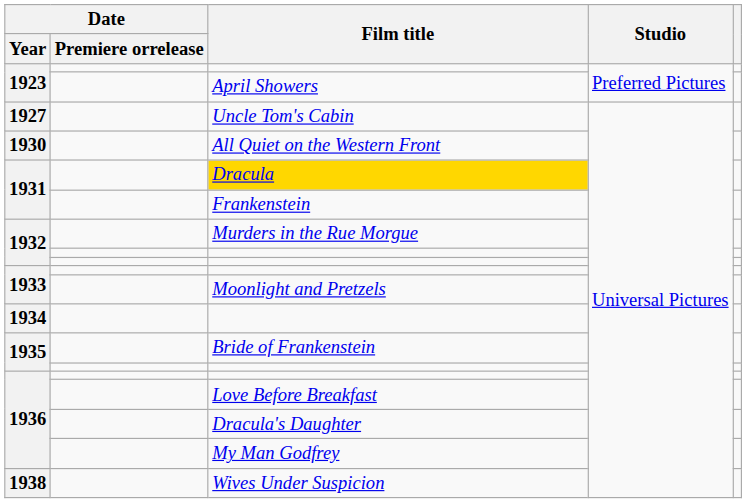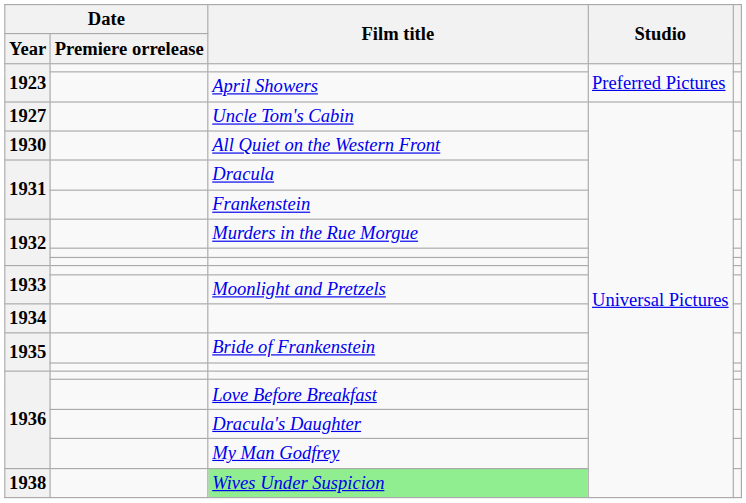(243, 174) gold background -> (243, 174) no background
(298, 482) no background -> (298, 482) lightgreen background
